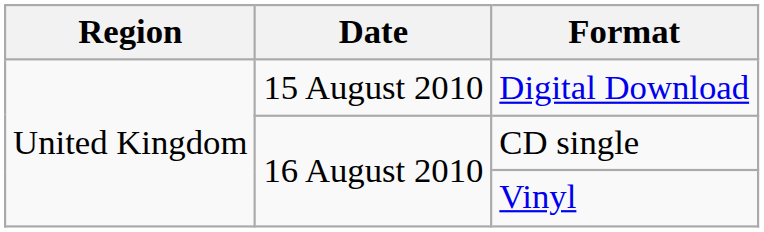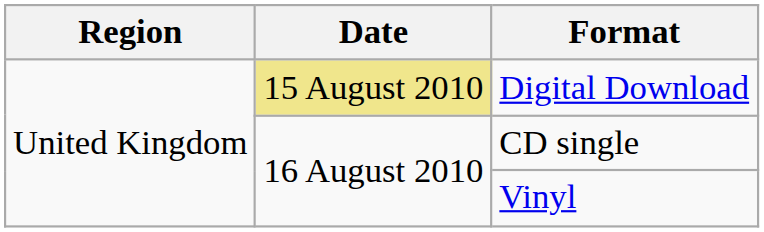(373, 87) no background -> (373, 87) khaki background
